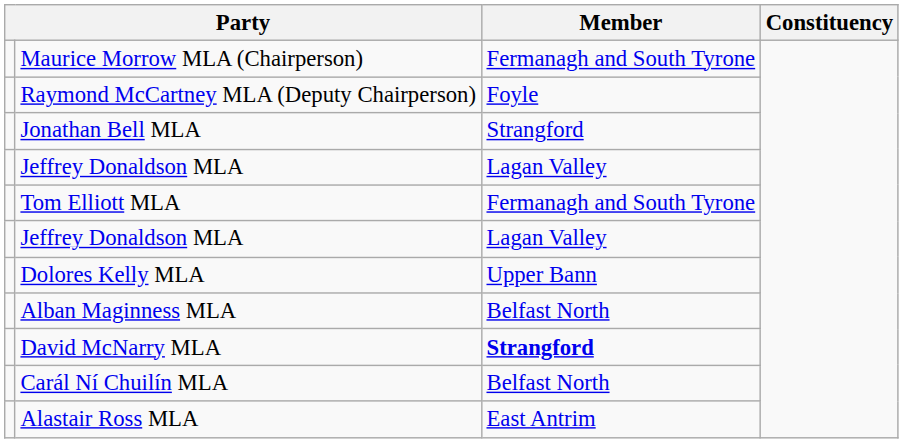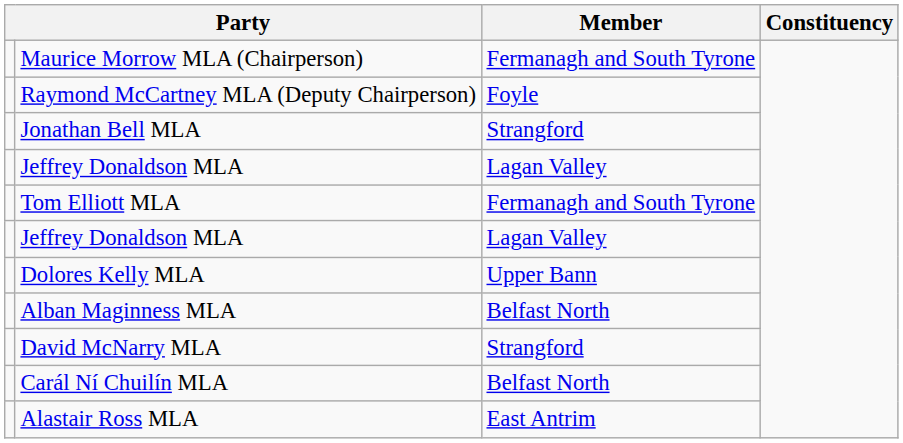(540, 346) bold -> (535, 346) normal
